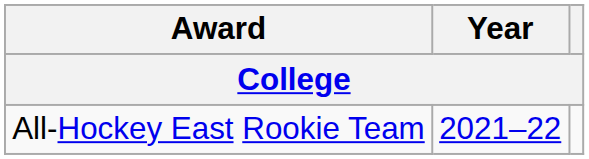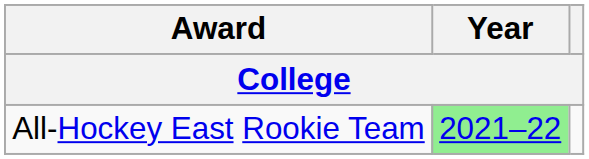(500, 128) no background -> (500, 128) lightgreen background
